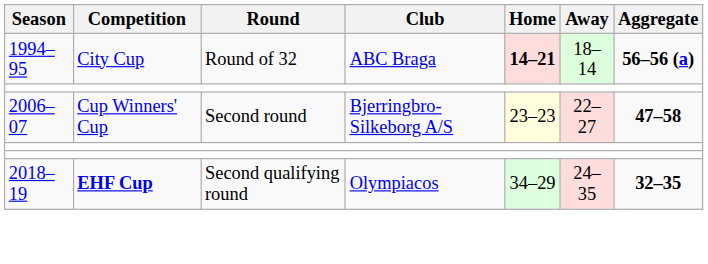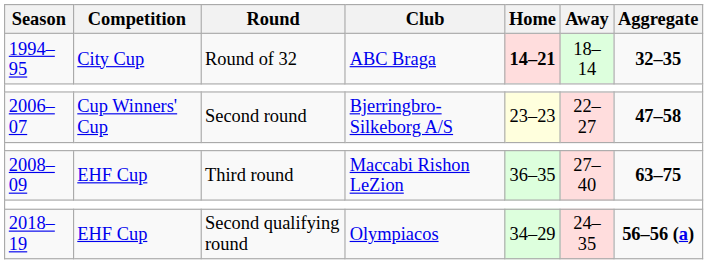(658, 58) 56–56 (a) -> (658, 58) 32–35
+ row: (32, 175)
(115, 183) bold -> (112, 233) normal
(658, 183) 32–35 -> (658, 233) 56–56 (a)
